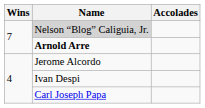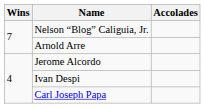(91, 29) lightgrey background -> (91, 29) no background
(62, 45) bold -> (60, 45) normal
